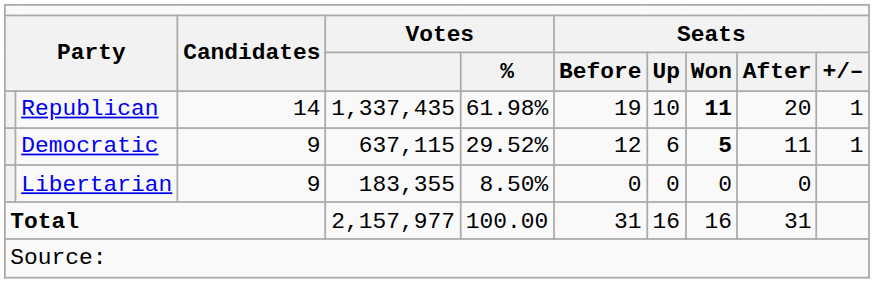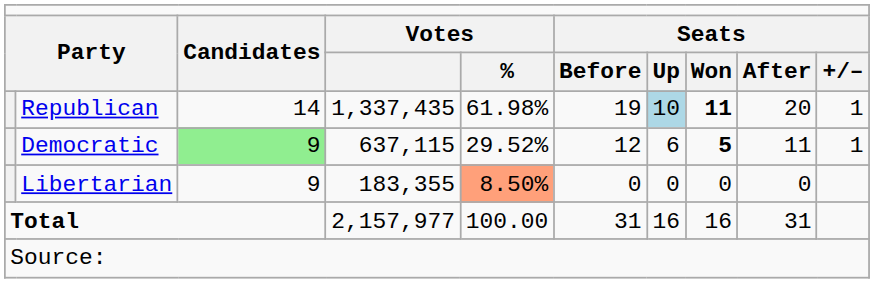(666, 109) no background -> (666, 109) lightblue background
(314, 146) no background -> (314, 146) lightgreen background
(514, 184) no background -> (514, 184) lightsalmon background
